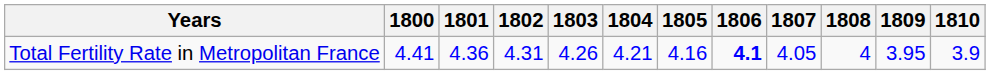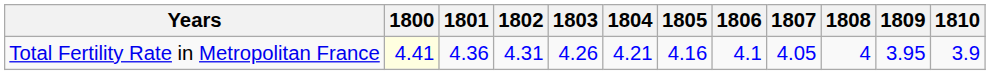(415, 52) no background -> (415, 52) lightyellow background
(748, 52) bold -> (748, 52) normal
